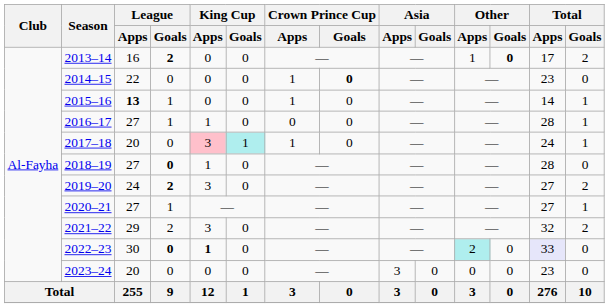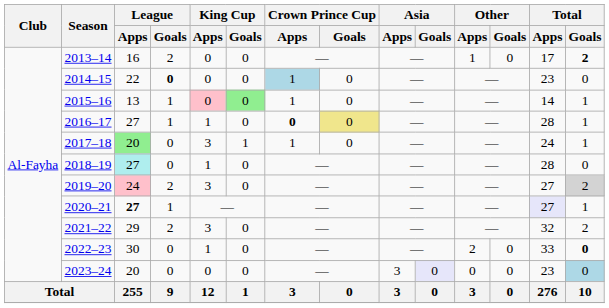(170, 57) bold -> (170, 57) normal
(510, 57) bold -> (510, 57) normal
(585, 57) normal -> (585, 57) bold
(170, 79) normal -> (170, 79) bold
(292, 79) no background -> (292, 79) lightblue background
(349, 79) bold -> (349, 79) normal
(133, 100) bold -> (133, 100) normal
(208, 100) no background -> (208, 100) pink background
(245, 100) no background -> (245, 100) lightgreen background
(292, 121) normal -> (292, 121) bold
(349, 121) no background -> (349, 121) khaki background
(133, 143) no background -> (133, 143) lightgreen background
(208, 143) pink background -> (208, 143) no background
(245, 143) paleturquoise background -> (245, 143) no background
(133, 164) no background -> (133, 164) paleturquoise background
(170, 164) bold -> (170, 164) normal
(133, 185) no background -> (133, 185) pink background
(170, 185) bold -> (170, 185) normal
(585, 185) no background -> (585, 185) lightgrey background
(133, 206) normal -> (133, 206) bold
(547, 206) no background -> (547, 206) lavender background
(170, 249) bold -> (170, 249) normal
(208, 249) bold -> (208, 249) normal
(472, 249) paleturquoise background -> (472, 249) no background
(547, 249) lavender background -> (547, 249) no background
(585, 249) normal -> (585, 249) bold
(435, 270) no background -> (435, 270) lavender background
(585, 270) no background -> (585, 270) lightblue background
